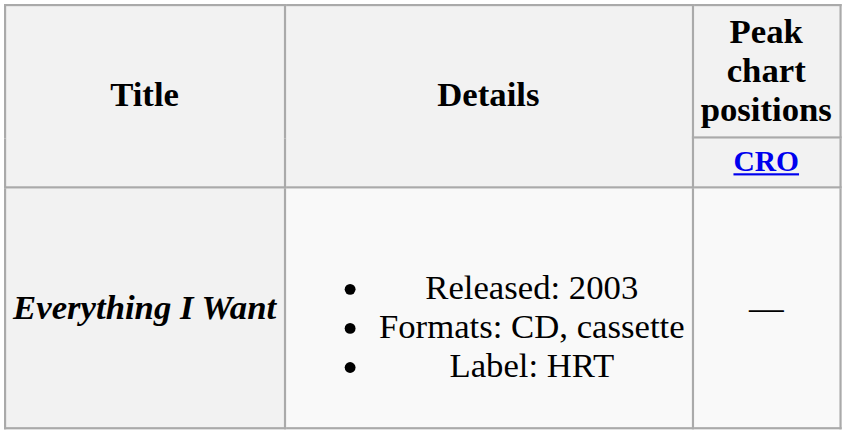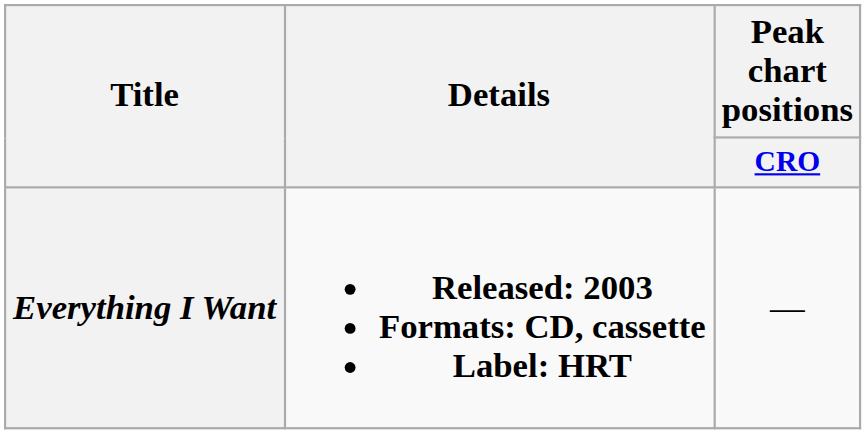(488, 327) normal -> (499, 327) bold
